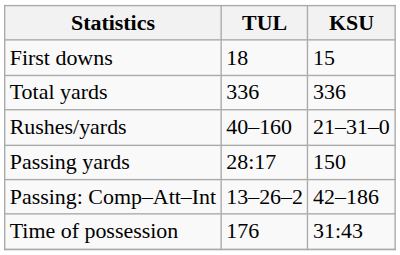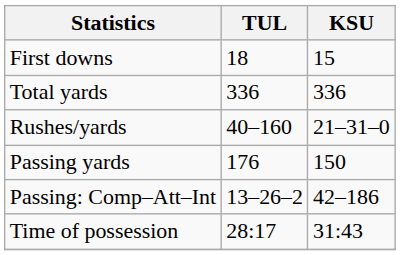(251, 161) 28:17 -> (243, 161) 176
(243, 231) 176 -> (251, 231) 28:17
